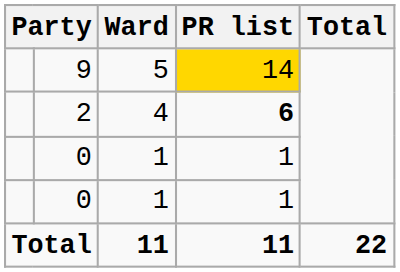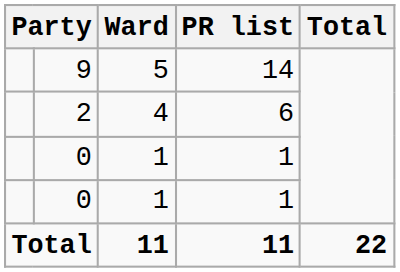(278, 70) gold background -> (278, 70) no background
(286, 114) bold -> (286, 114) normal
